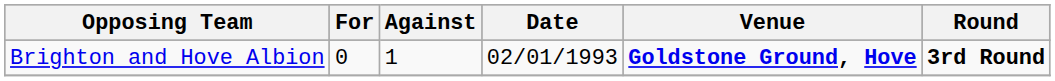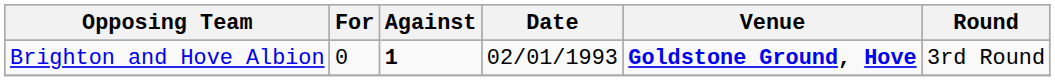(391, 58) normal -> (391, 58) bold
(986, 58) bold -> (986, 58) normal
